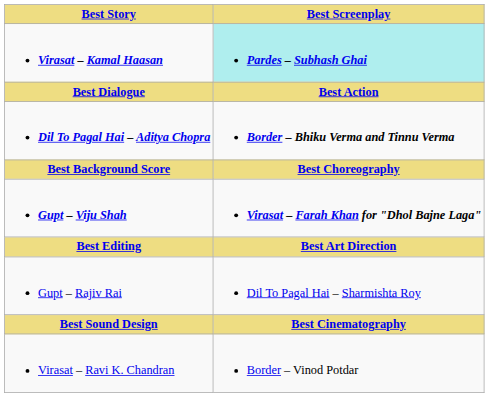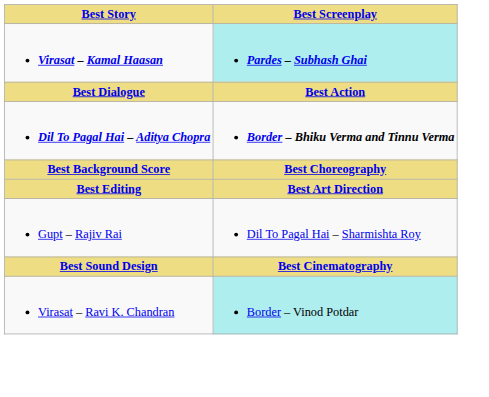- row: (109, 215)
(349, 370) no background -> (335, 312) paleturquoise background
